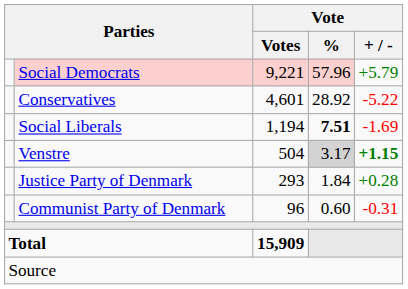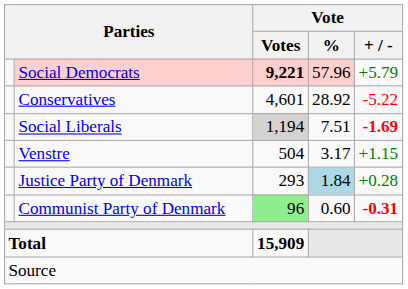(285, 72) normal -> (285, 72) bold
(285, 126) no background -> (285, 126) lightgrey background
(336, 126) bold -> (336, 126) normal
(380, 126) normal -> (380, 126) bold
(336, 153) lightgrey background -> (336, 153) no background
(378, 153) bold -> (378, 153) normal
(336, 180) no background -> (336, 180) lightblue background
(296, 208) no background -> (296, 208) lightgreen background
(380, 208) normal -> (380, 208) bold
